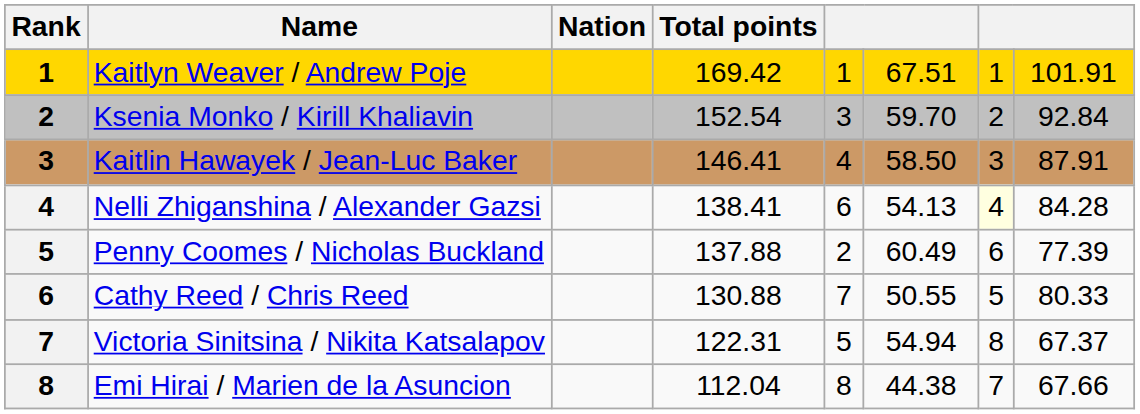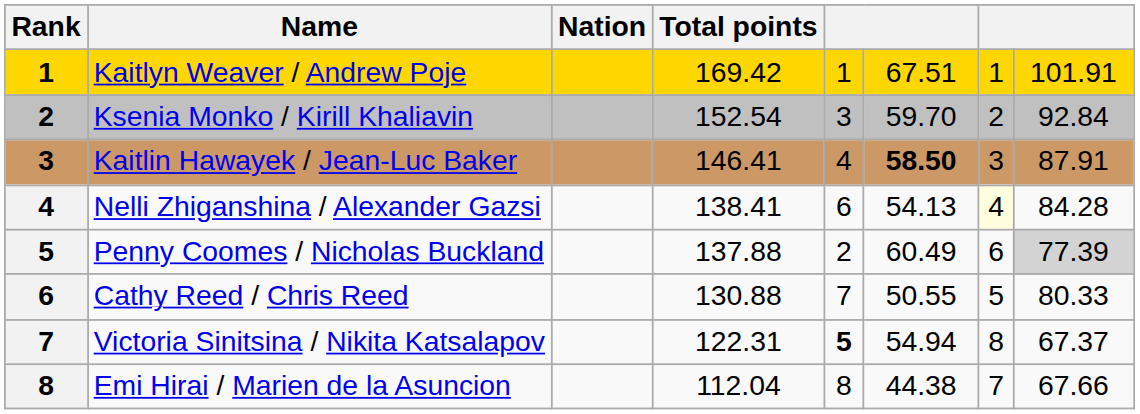(921, 161) normal -> (921, 161) bold
(1073, 251) no background -> (1073, 251) lightgrey background
(844, 341) normal -> (844, 341) bold
